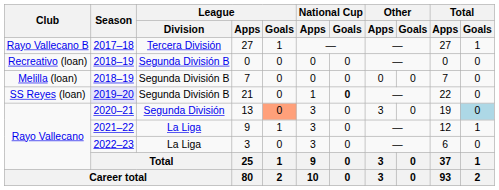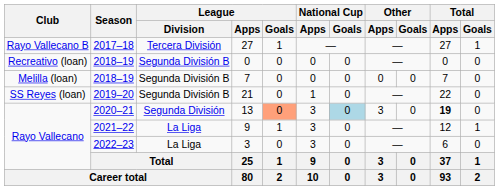(114, 95) lavender background -> (114, 95) no background
(347, 95) bold -> (347, 95) normal
(347, 111) no background -> (347, 111) lightblue background
(445, 111) normal -> (445, 111) bold
(477, 111) lightblue background -> (477, 111) no background
